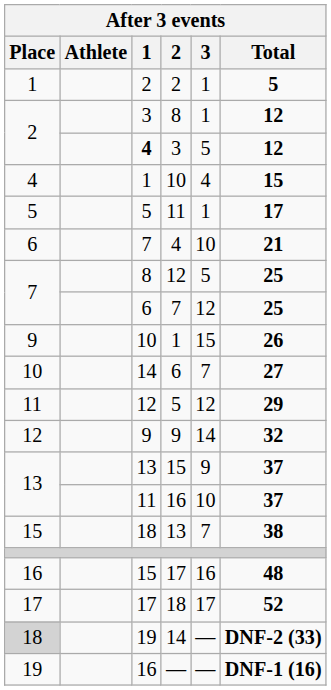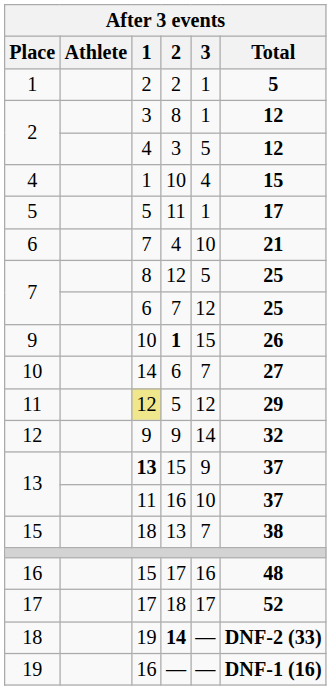(147, 148) bold -> (147, 148) normal
(176, 340) normal -> (176, 340) bold
(147, 404) no background -> (147, 404) khaki background
(147, 468) normal -> (147, 468) bold
(32, 637) lightgrey background -> (32, 637) no background
(176, 637) normal -> (176, 637) bold
